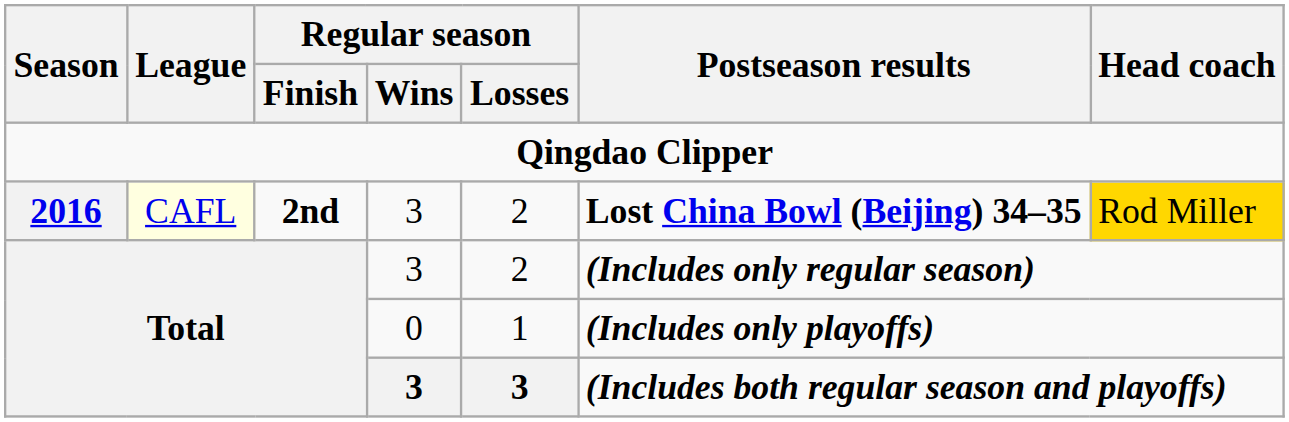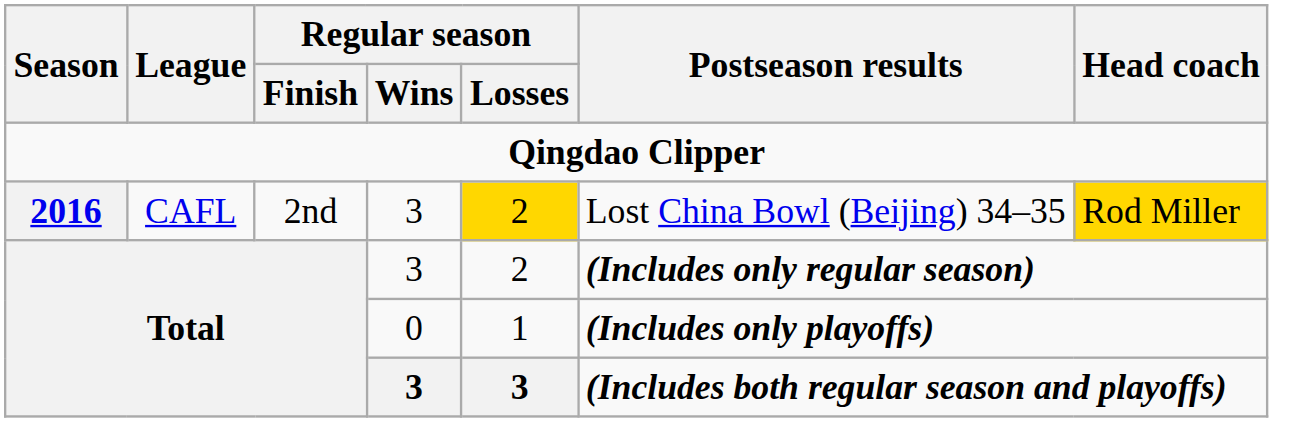(191, 210) lightyellow background -> (191, 210) no background
(310, 210) bold -> (310, 210) normal
(520, 210) no background -> (520, 210) gold background
(834, 210) bold -> (826, 210) normal
